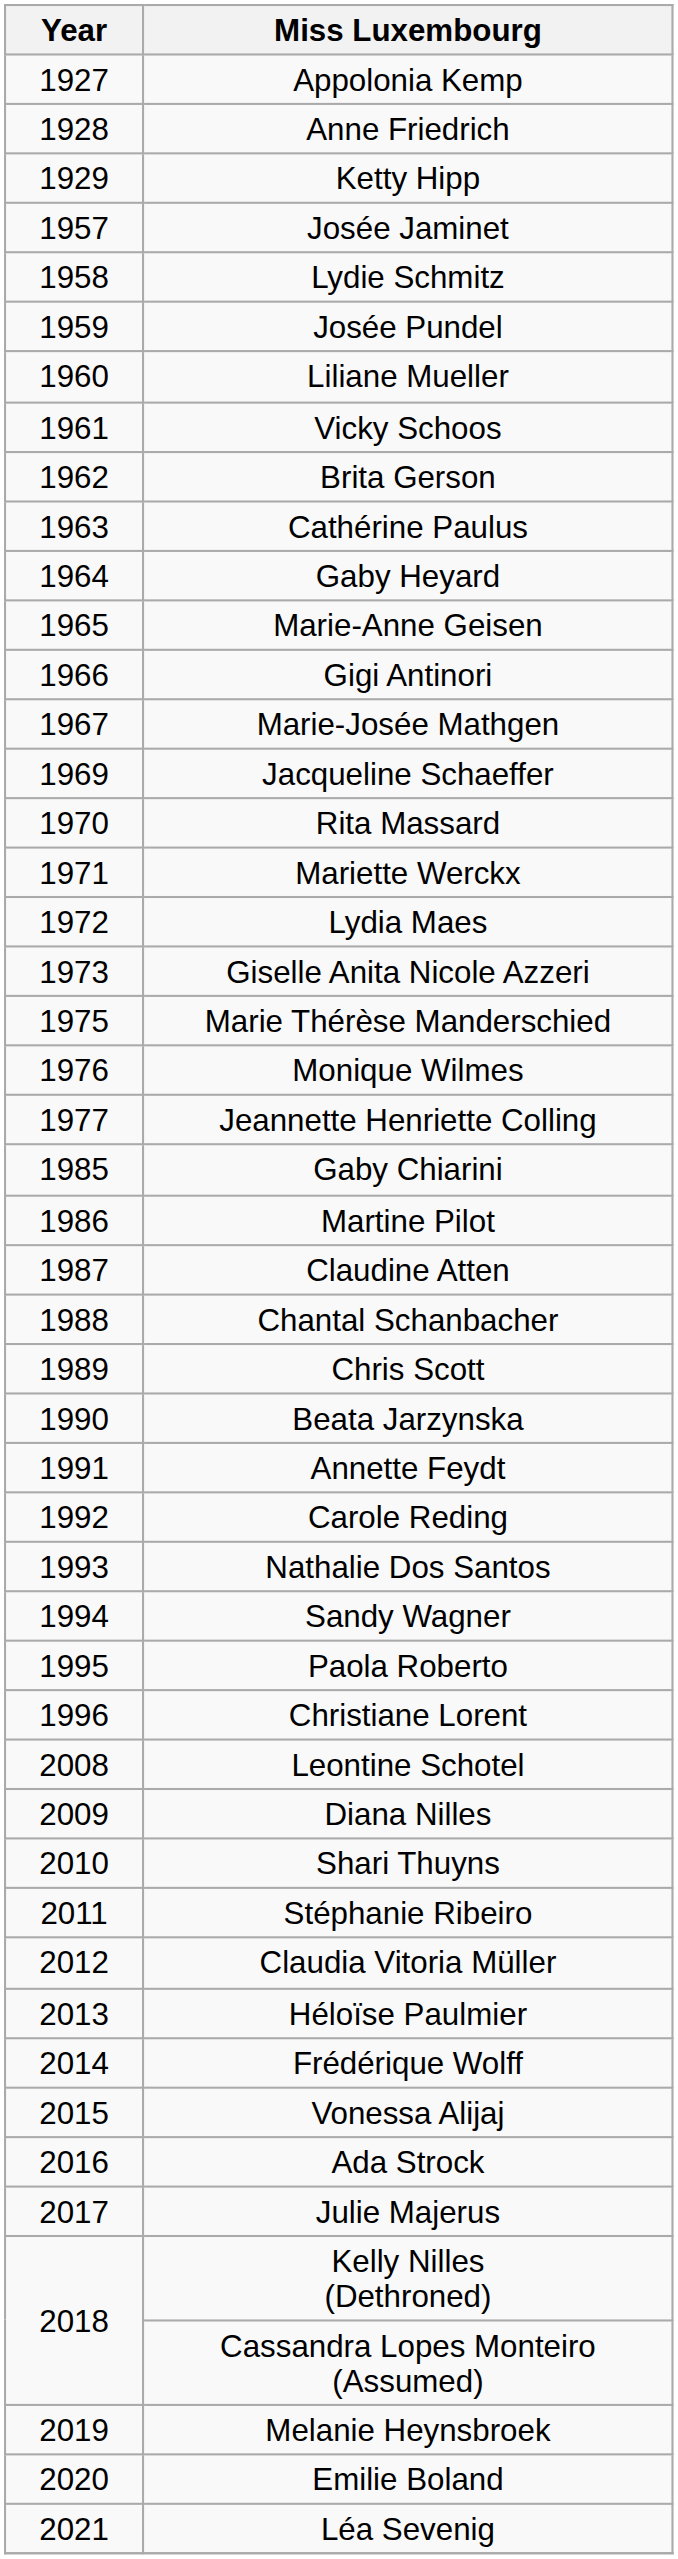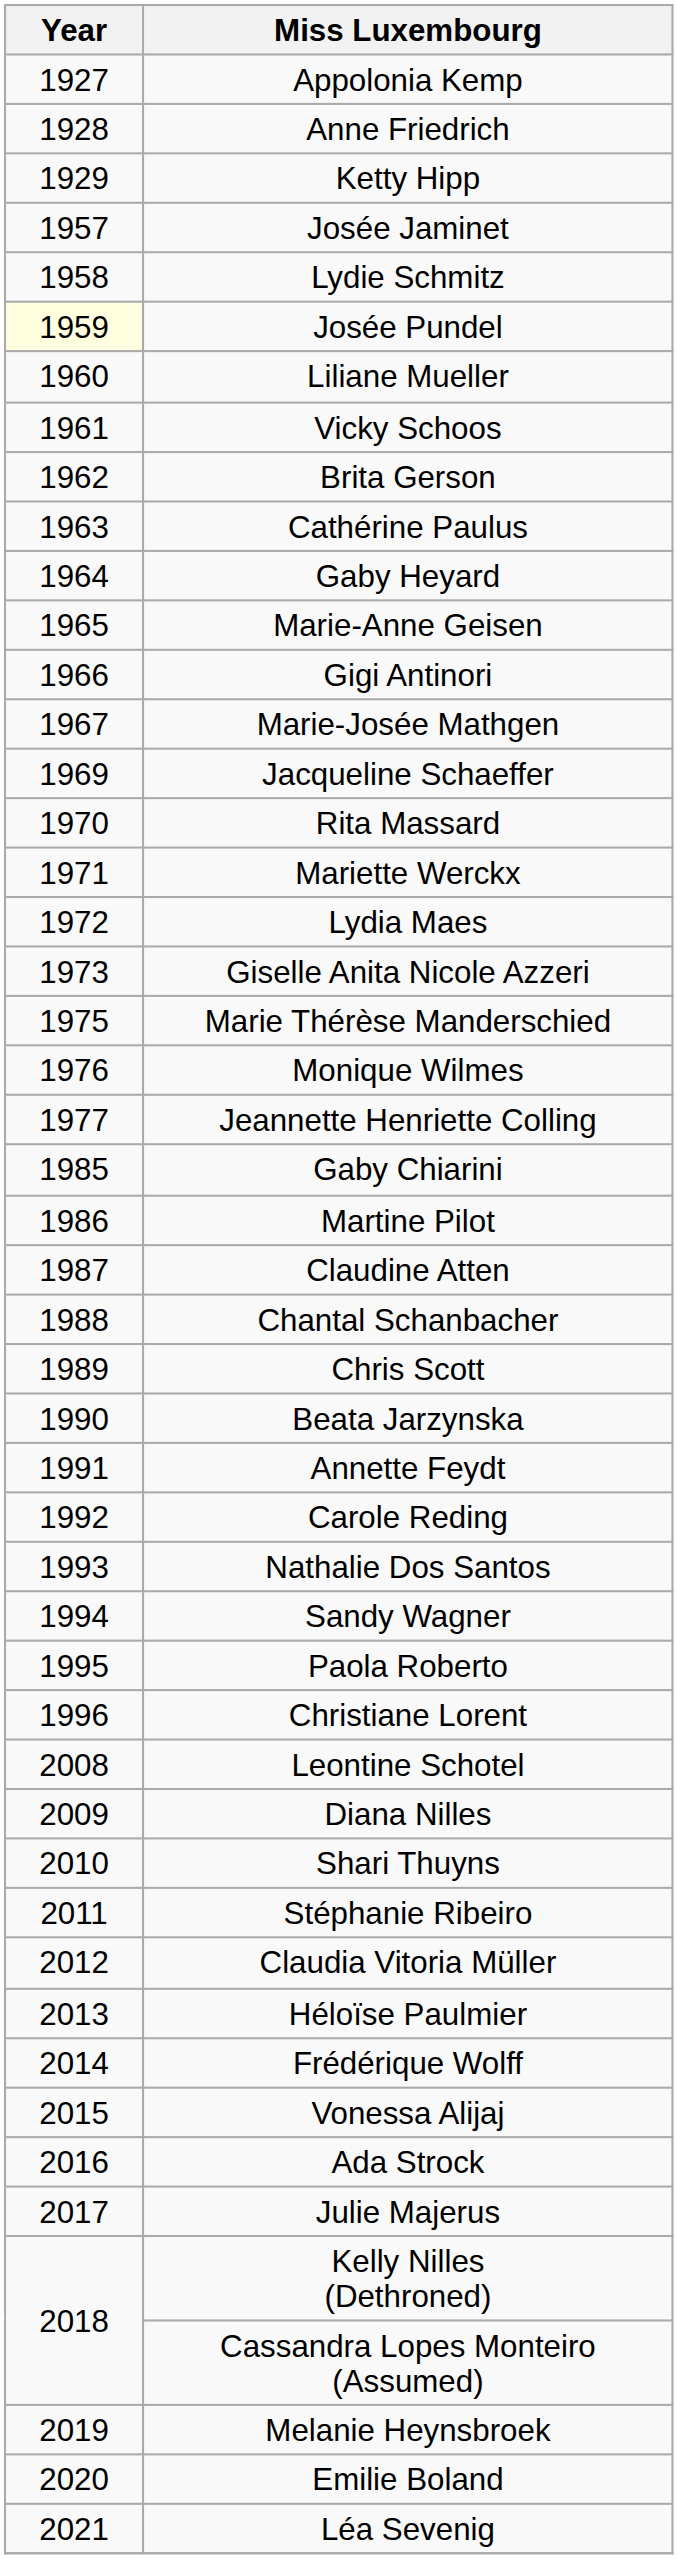(74, 327) no background -> (74, 327) lightyellow background
